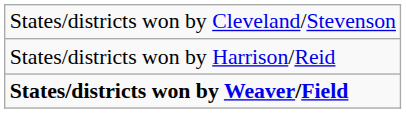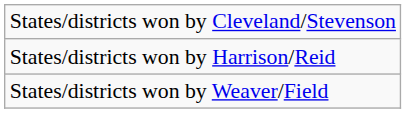(179, 90) bold -> (169, 90) normal
